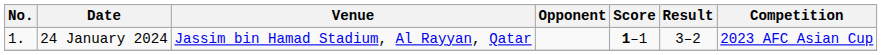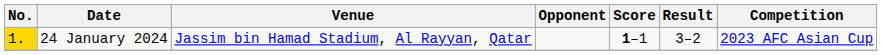(16, 39) no background -> (16, 39) gold background
